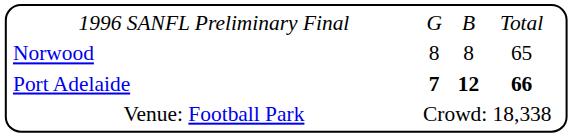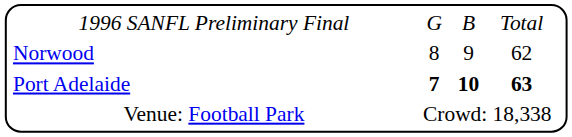(468, 53) 8 -> (468, 53) 9
(522, 53) 65 -> (522, 53) 62
(468, 83) 12 -> (468, 83) 10
(522, 83) 66 -> (522, 83) 63
